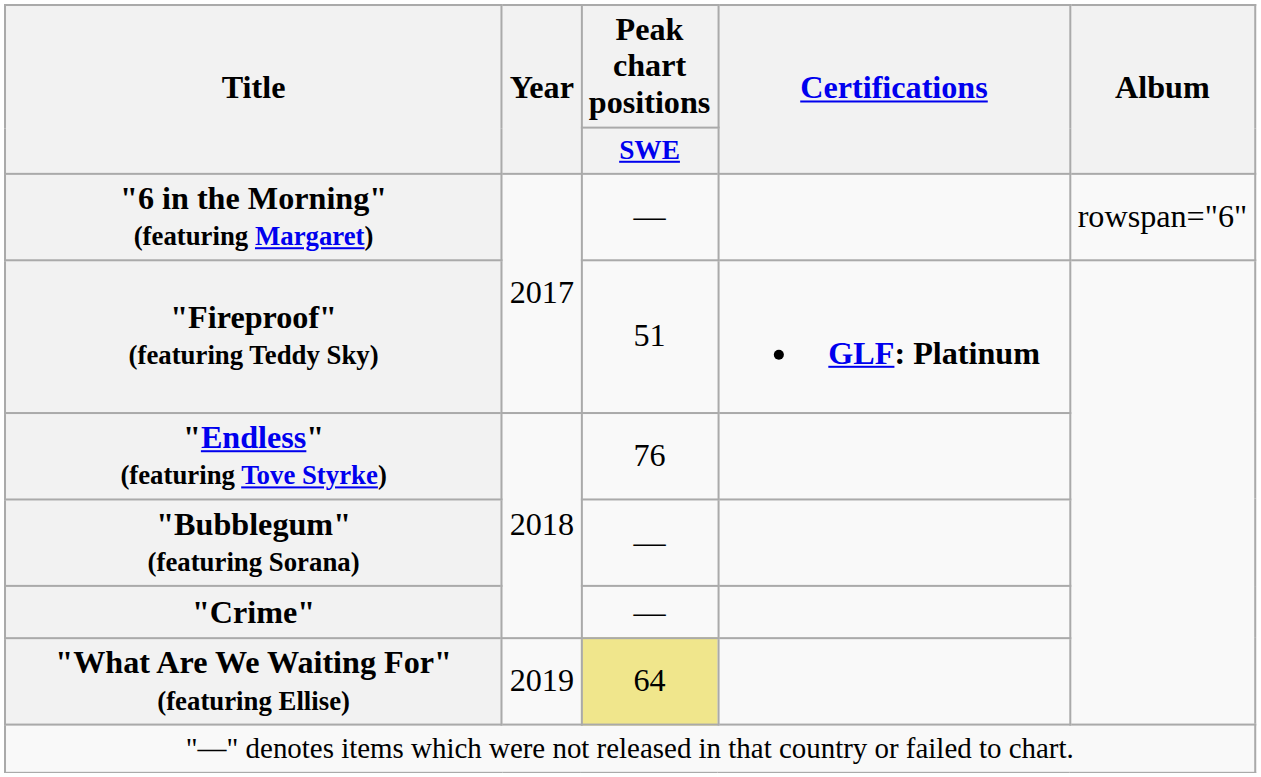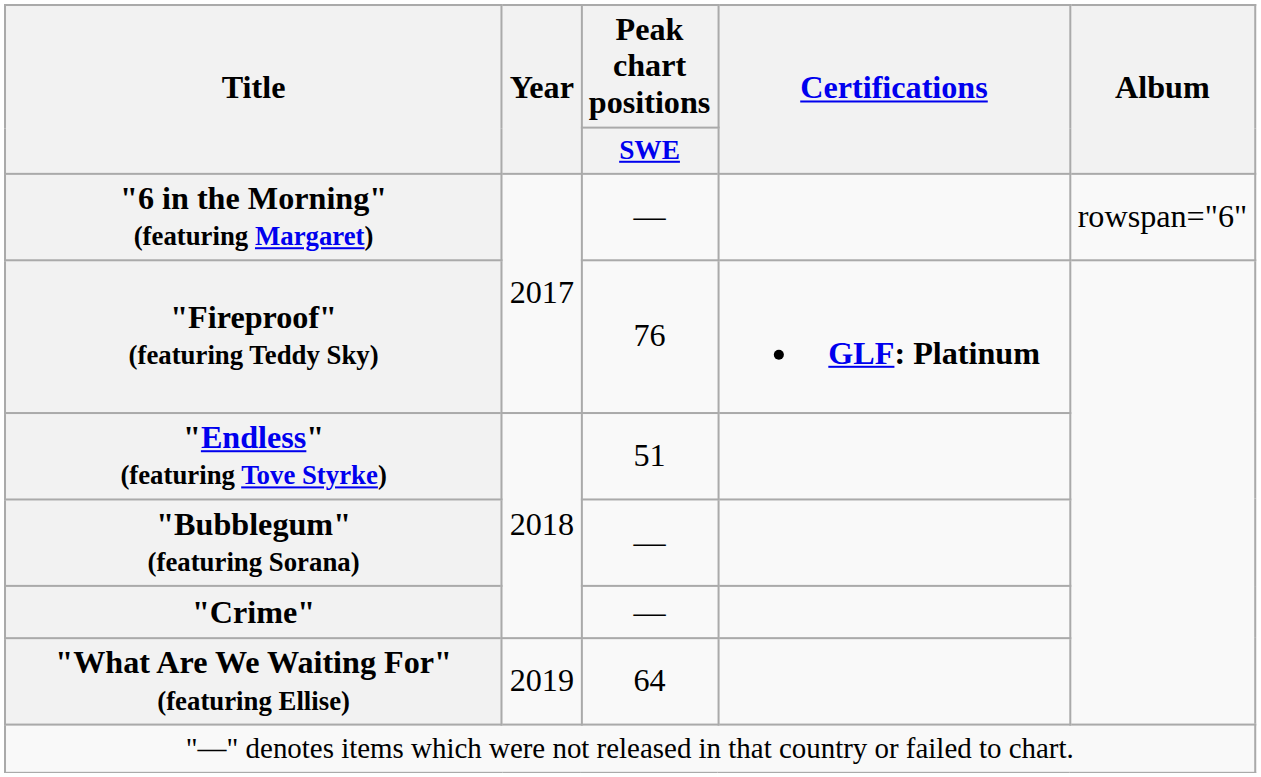(650, 335) 51 -> (650, 335) 76
(650, 455) 76 -> (650, 455) 51
(650, 680) khaki background -> (650, 680) no background
